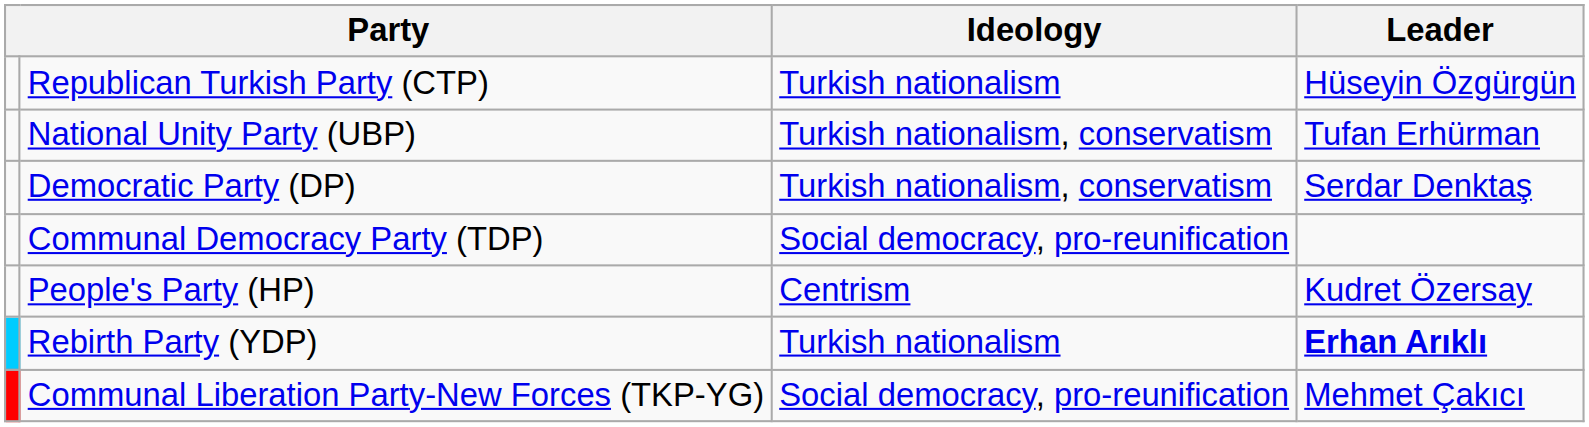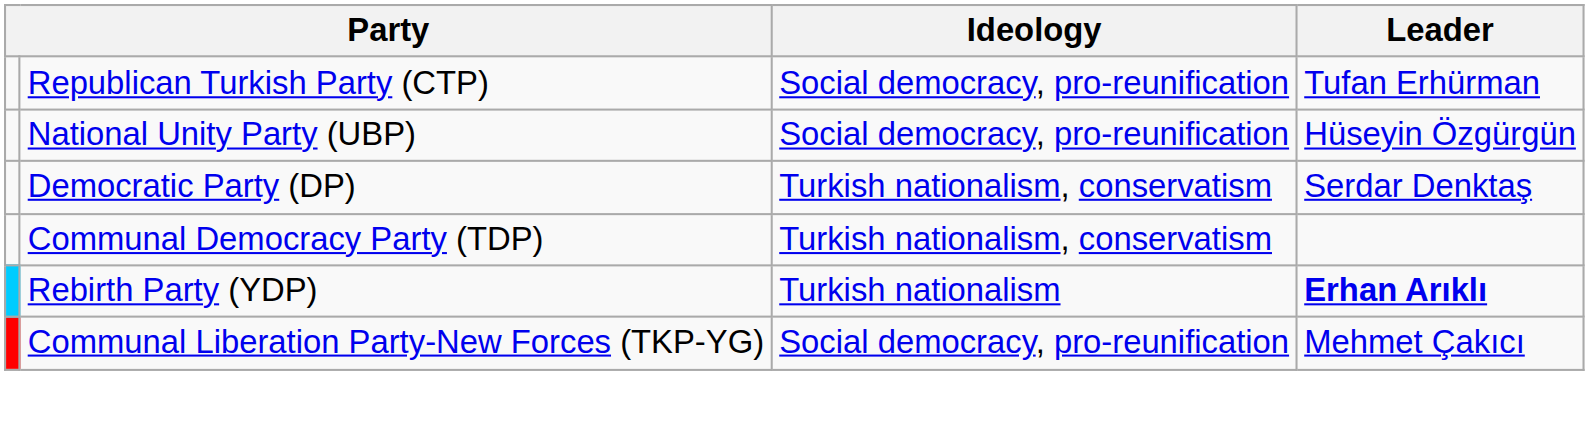(920, 82) Turkish nationalism -> (1034, 82) Social democracy, pro-reunification
(1440, 82) Hüseyin Özgürgün -> (1422, 82) Tufan Erhürman
(1026, 134) Turkish nationalism, conservatism -> (1034, 134) Social democracy, pro-reunification
(1422, 134) Tufan Erhürman -> (1440, 134) Hüseyin Özgürgün
(1034, 238) Social democracy, pro-reunification -> (1026, 238) Turkish nationalism, conservatism
- row: (171, 290)
